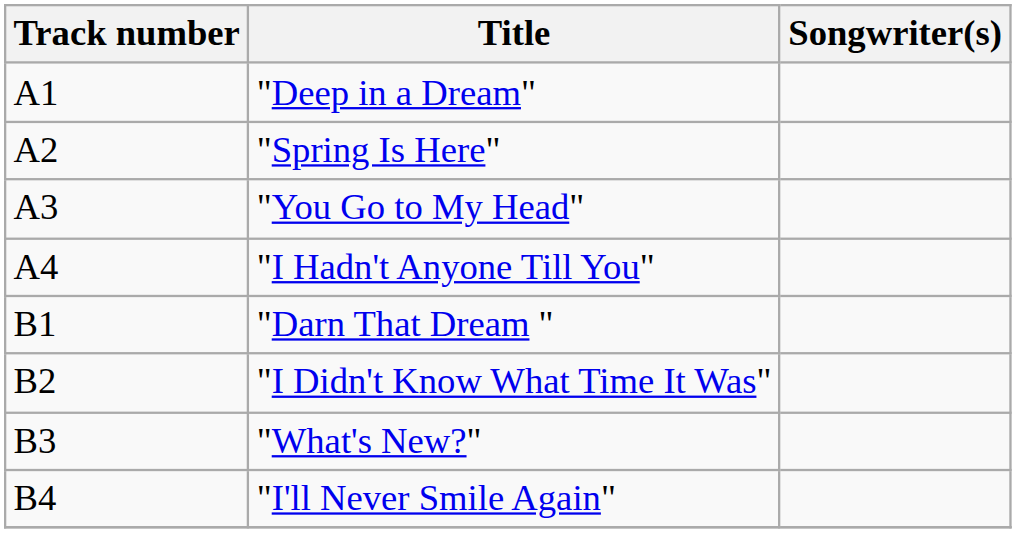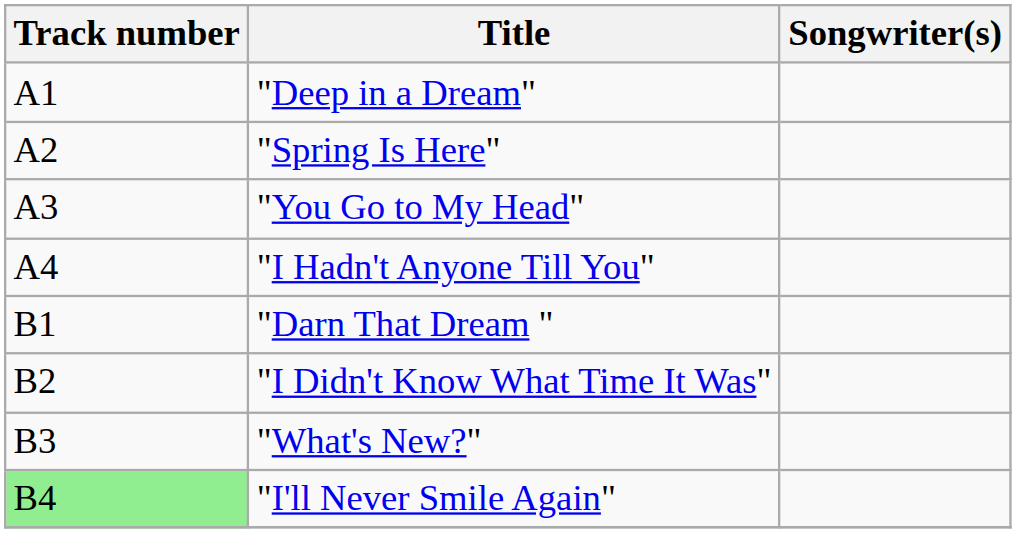(35, 498) no background -> (35, 498) lightgreen background
